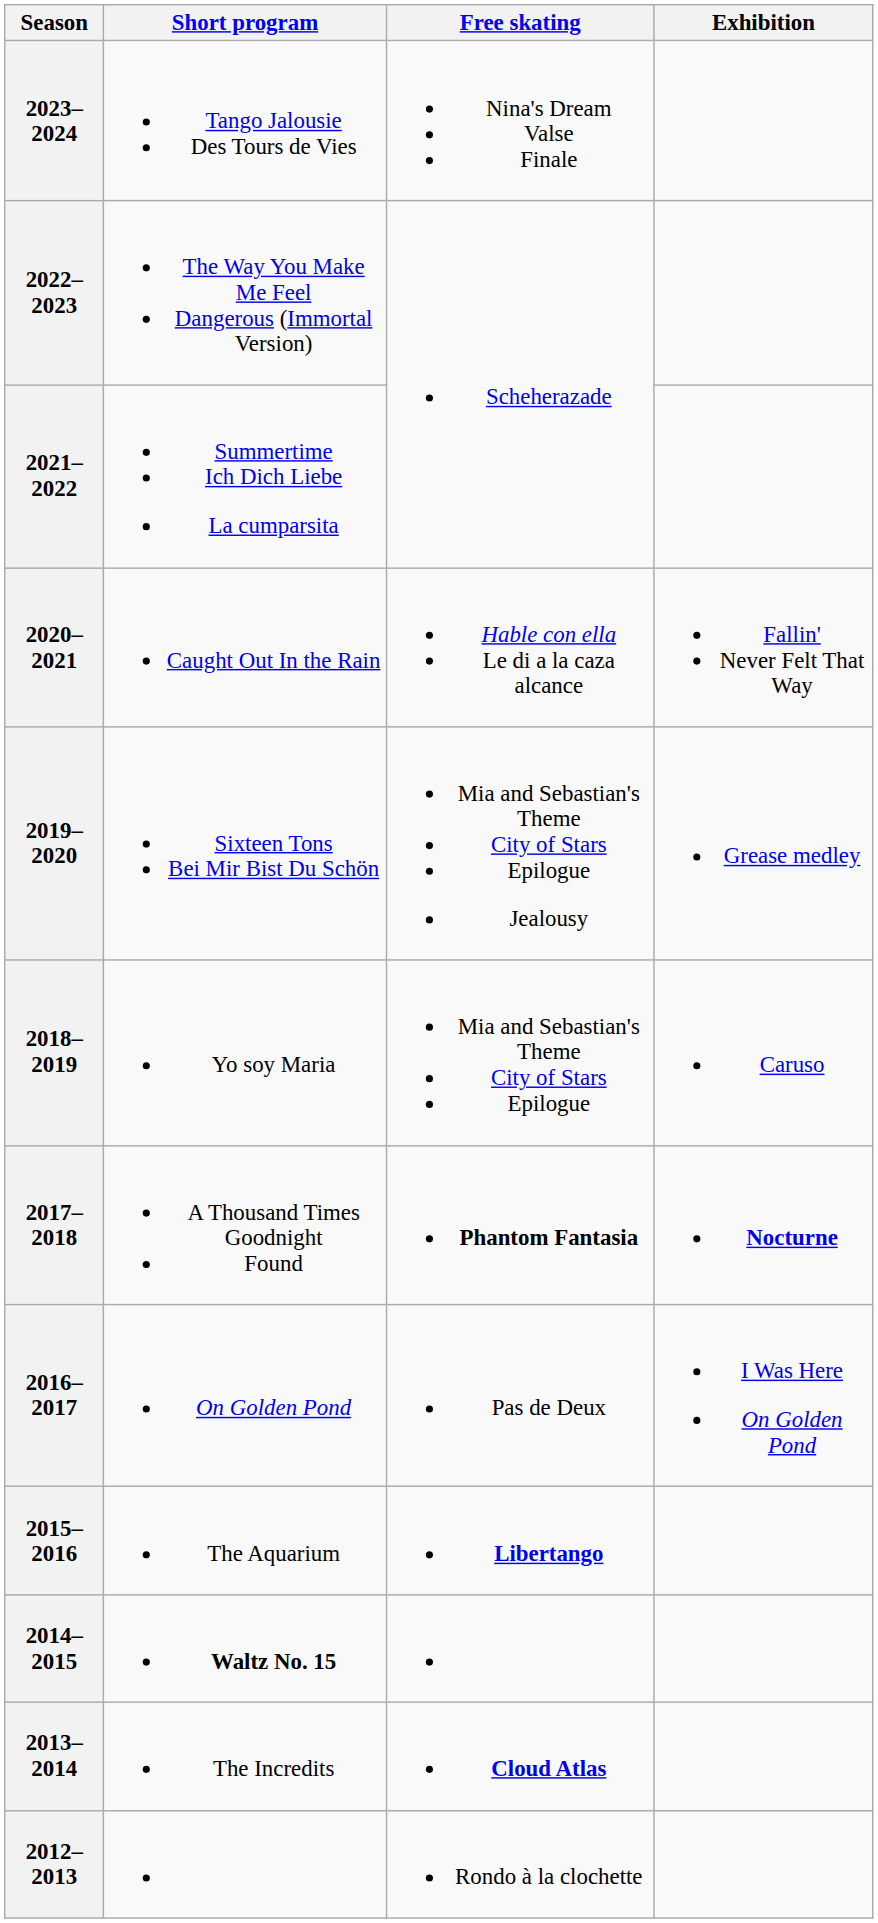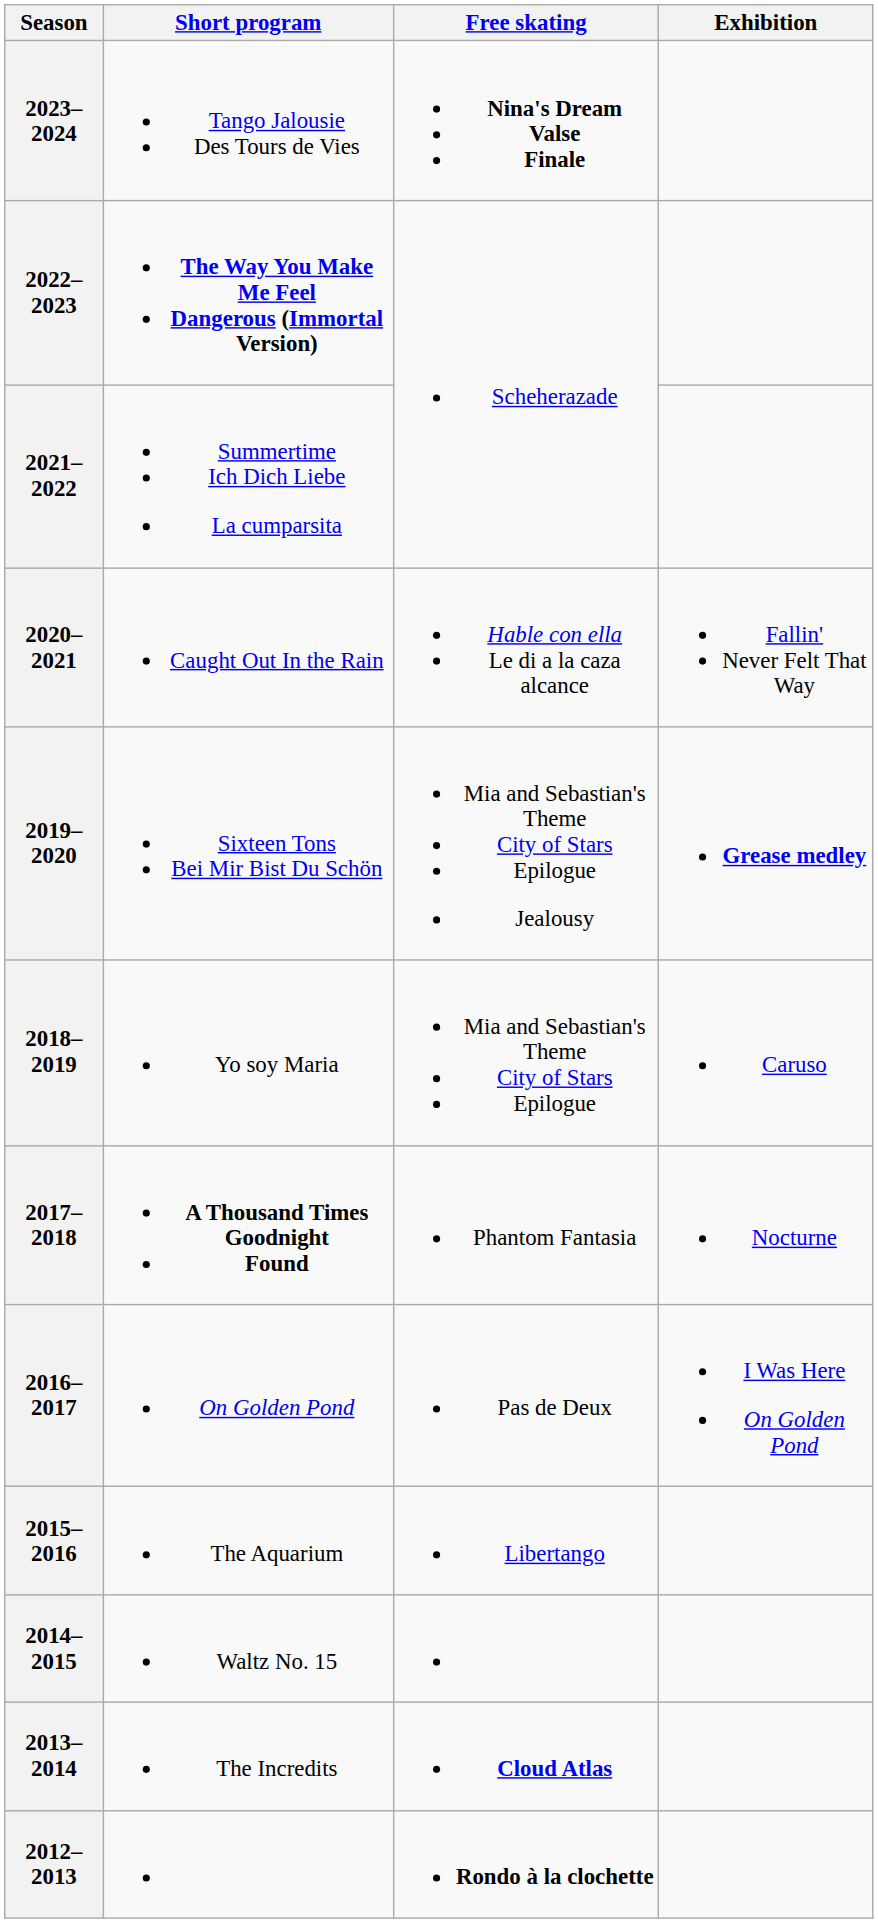(520, 134) normal -> (526, 134) bold
(245, 306) normal -> (248, 306) bold
(763, 856) normal -> (766, 856) bold
(245, 1238) normal -> (248, 1238) bold
(520, 1238) bold -> (526, 1238) normal
(763, 1238) bold -> (766, 1238) normal
(520, 1553) bold -> (526, 1553) normal
(245, 1661) bold -> (248, 1661) normal
(520, 1877) normal -> (526, 1877) bold
